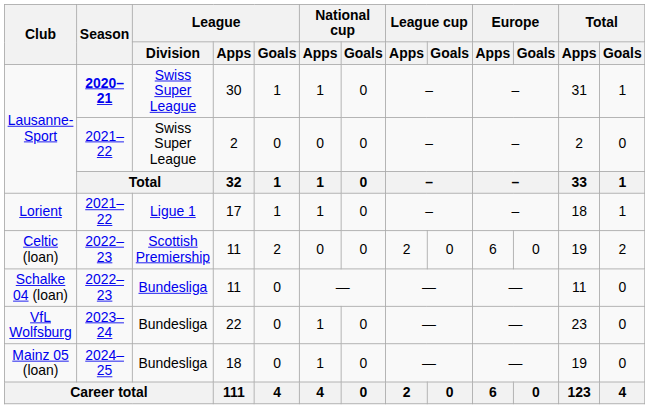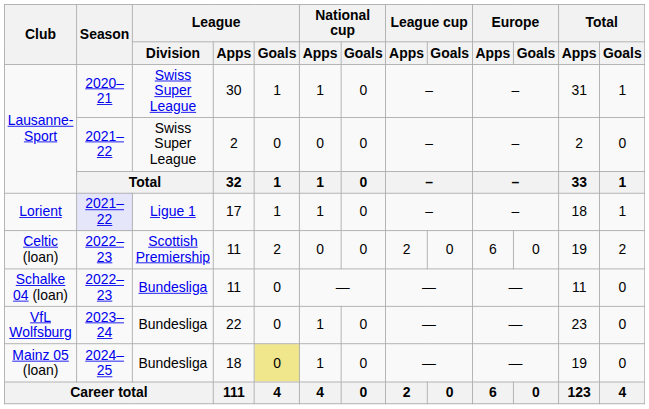(105, 91) bold -> (105, 91) normal
(105, 212) no background -> (105, 212) lavender background
(277, 362) no background -> (277, 362) khaki background
